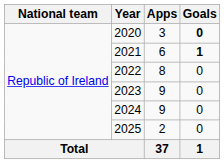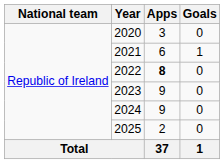(200, 33) bold -> (200, 33) normal
(200, 52) bold -> (200, 52) normal
(162, 71) normal -> (162, 71) bold
